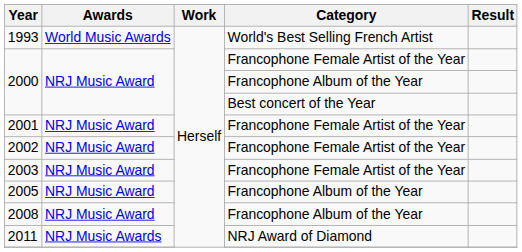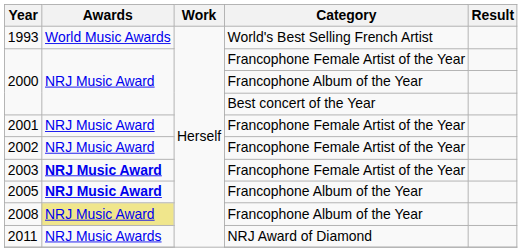(100, 170) normal -> (103, 170) bold
(100, 192) normal -> (103, 192) bold
(100, 214) no background -> (100, 214) khaki background
